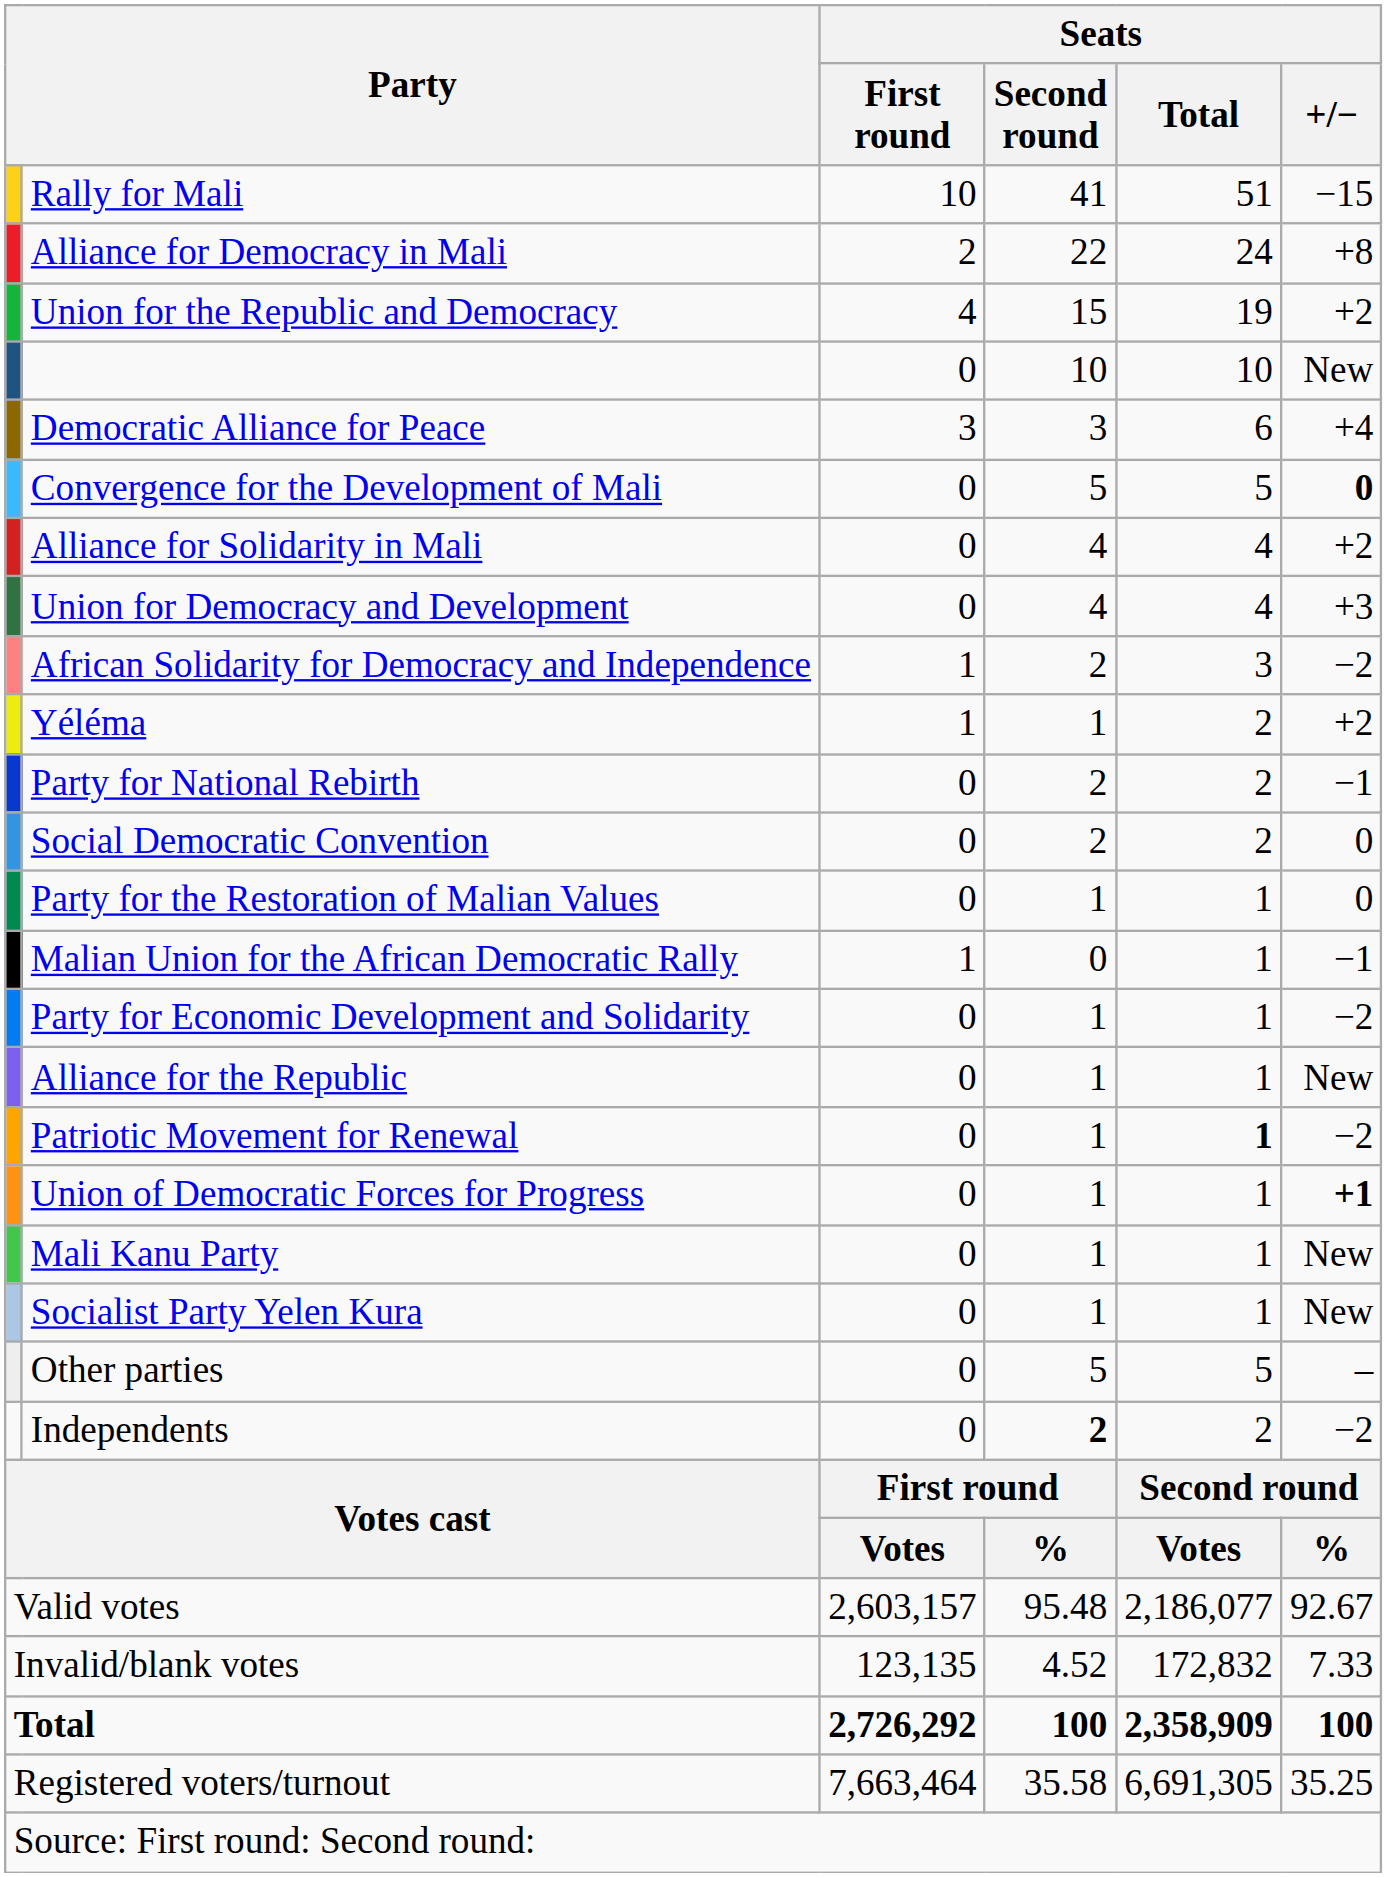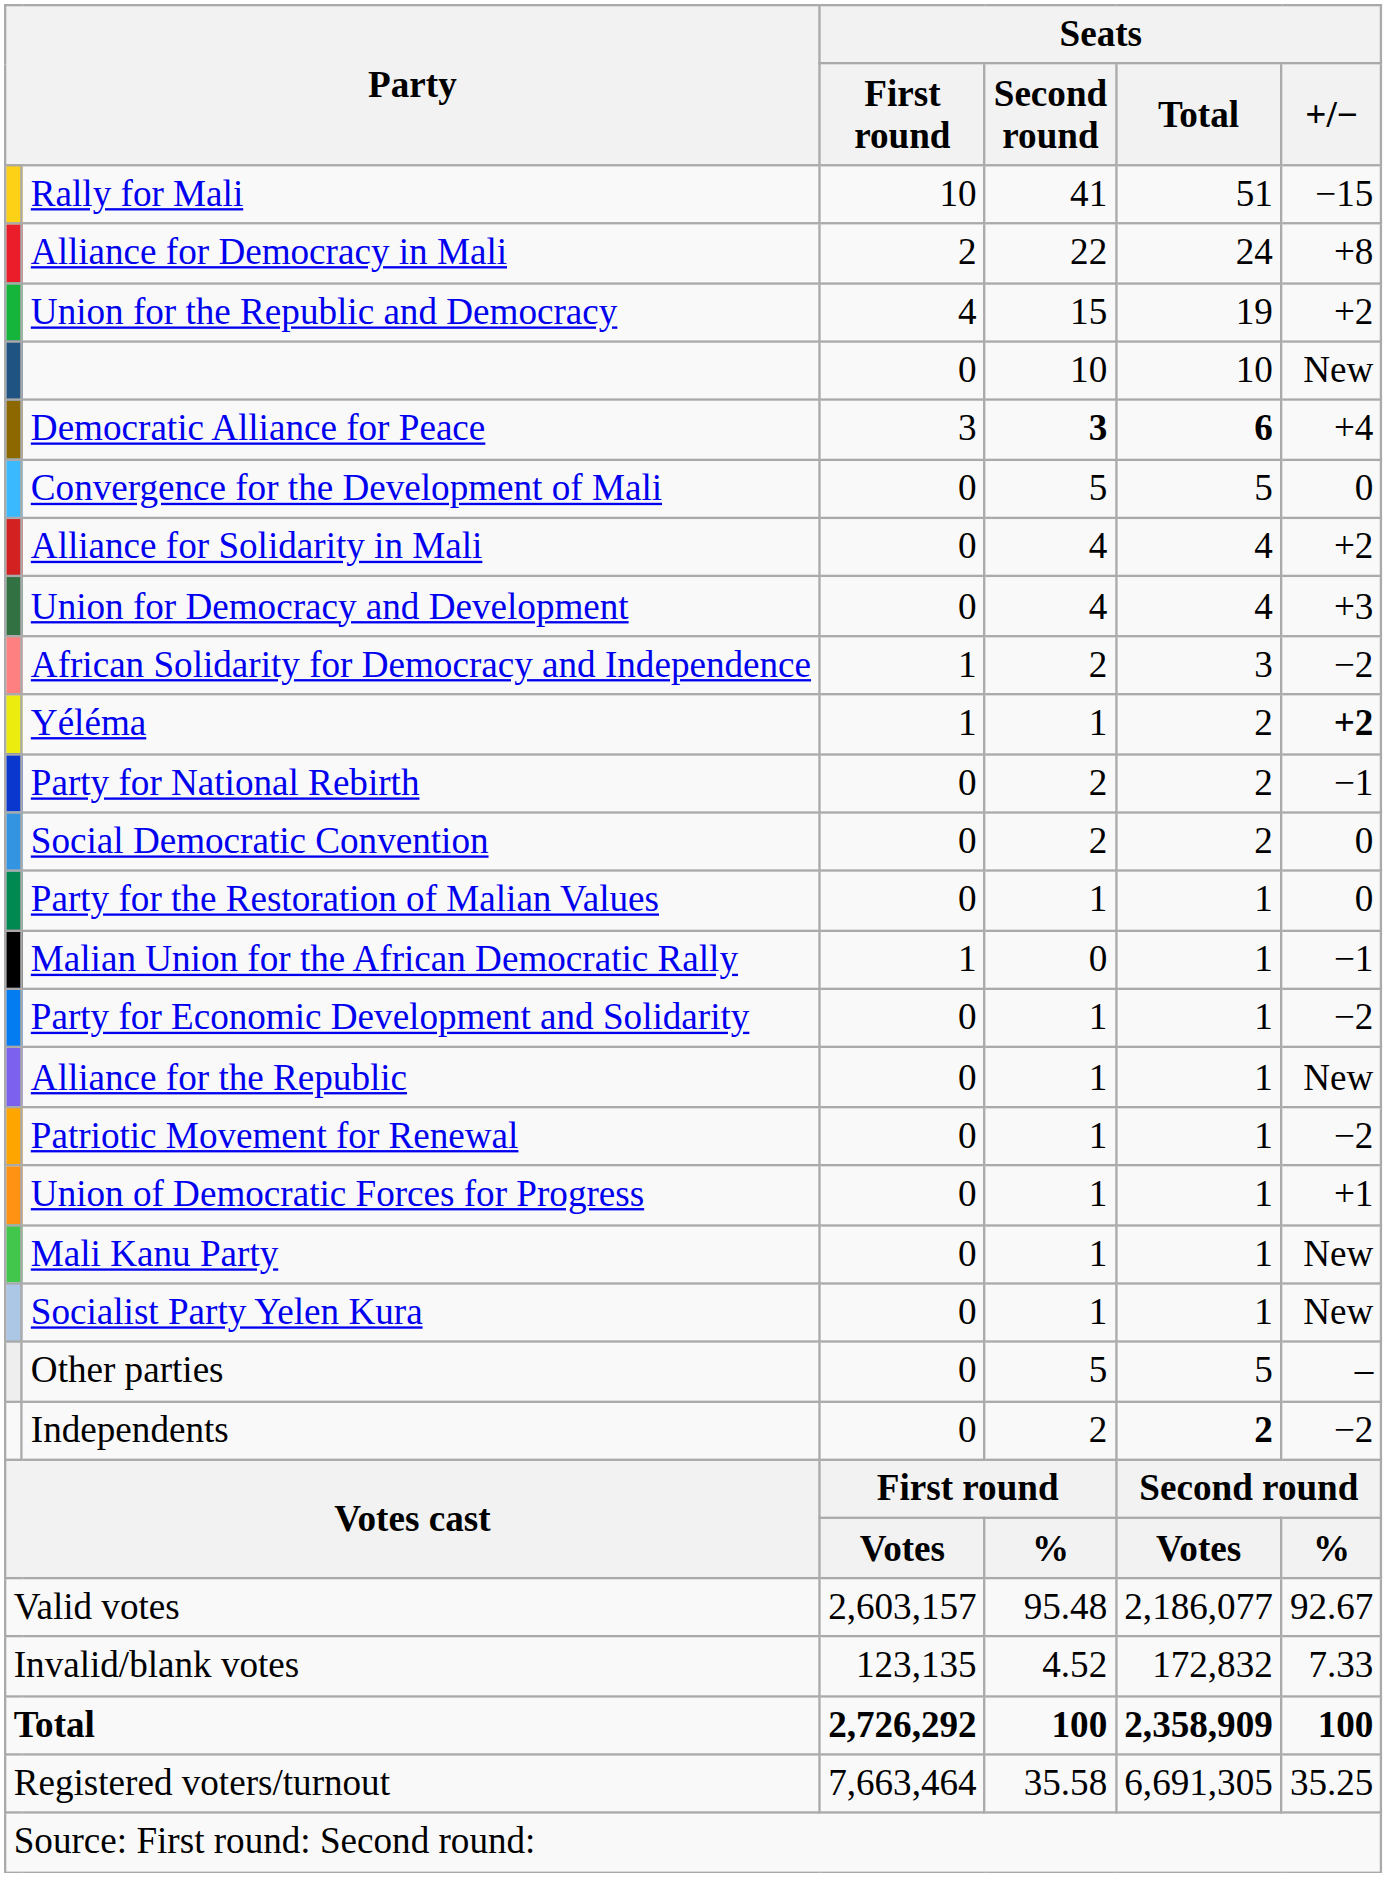(1098, 428) normal -> (1098, 428) bold
(1264, 428) normal -> (1264, 428) bold
(1364, 487) bold -> (1364, 487) normal
(1354, 723) normal -> (1354, 723) bold
(1264, 1135) bold -> (1264, 1135) normal
(1354, 1194) bold -> (1354, 1194) normal
(1098, 1429) bold -> (1098, 1429) normal
(1264, 1429) normal -> (1264, 1429) bold
